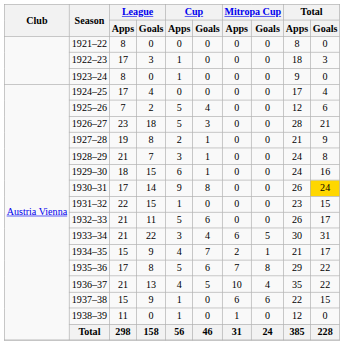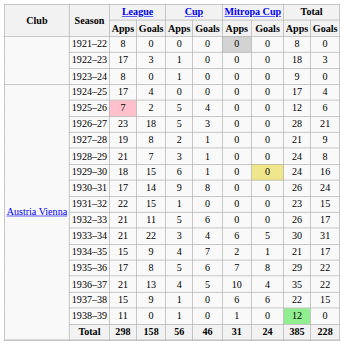(237, 44) no background -> (237, 44) lightgrey background
(123, 108) no background -> (123, 108) pink background
(267, 172) no background -> (267, 172) khaki background
(325, 188) gold background -> (325, 188) no background
(297, 316) no background -> (297, 316) lightgreen background
